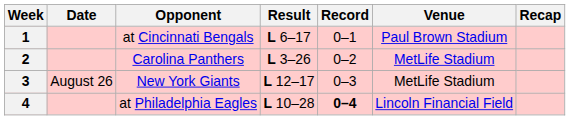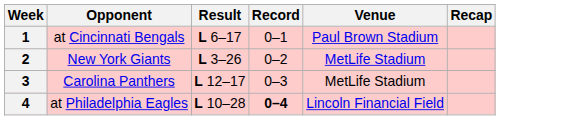- column: (82, 15)
(188, 59) Carolina Panthers -> (119, 59) New York Giants
(188, 81) New York Giants -> (119, 81) Carolina Panthers
